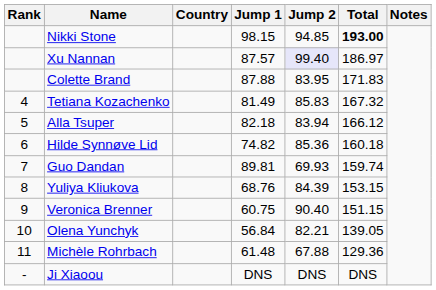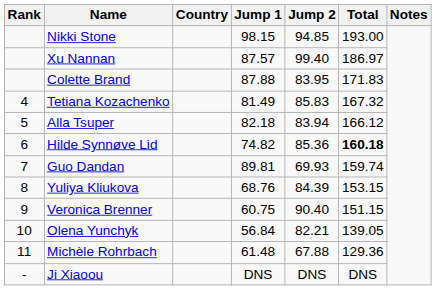(363, 36) bold -> (363, 36) normal
(312, 58) lavender background -> (312, 58) no background
(363, 144) normal -> (363, 144) bold
